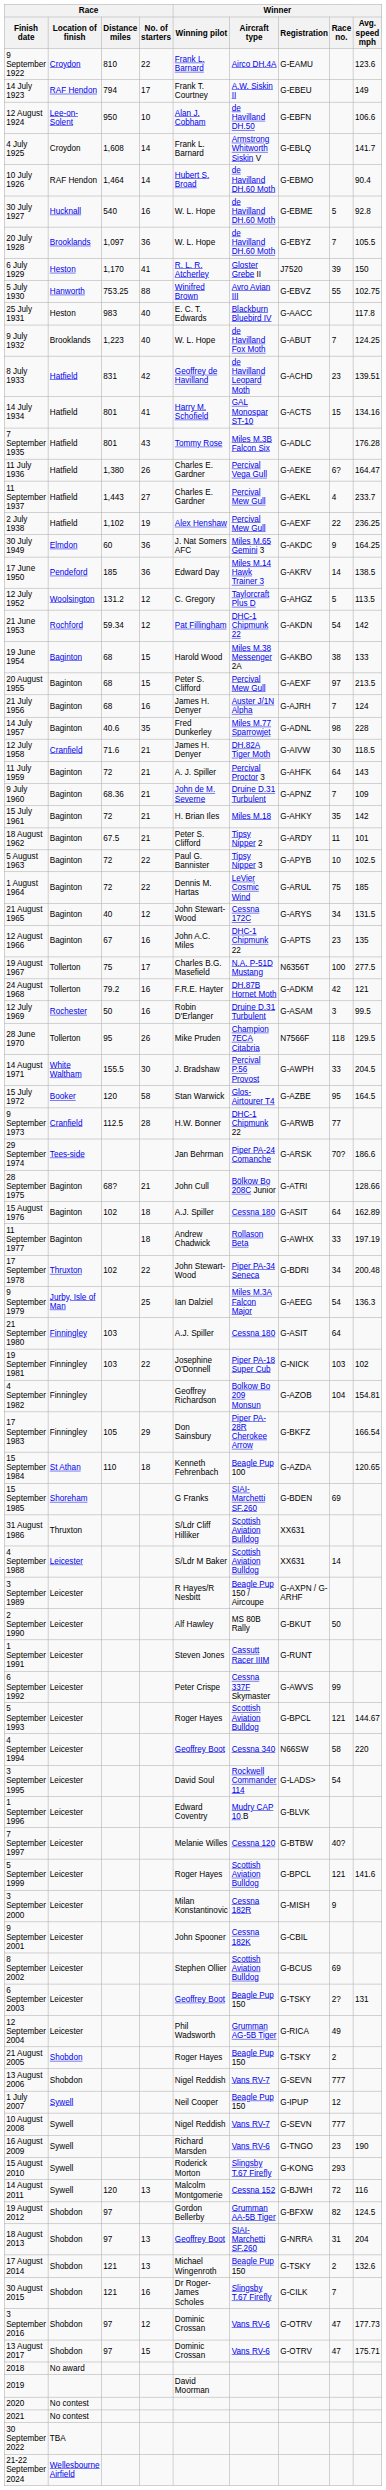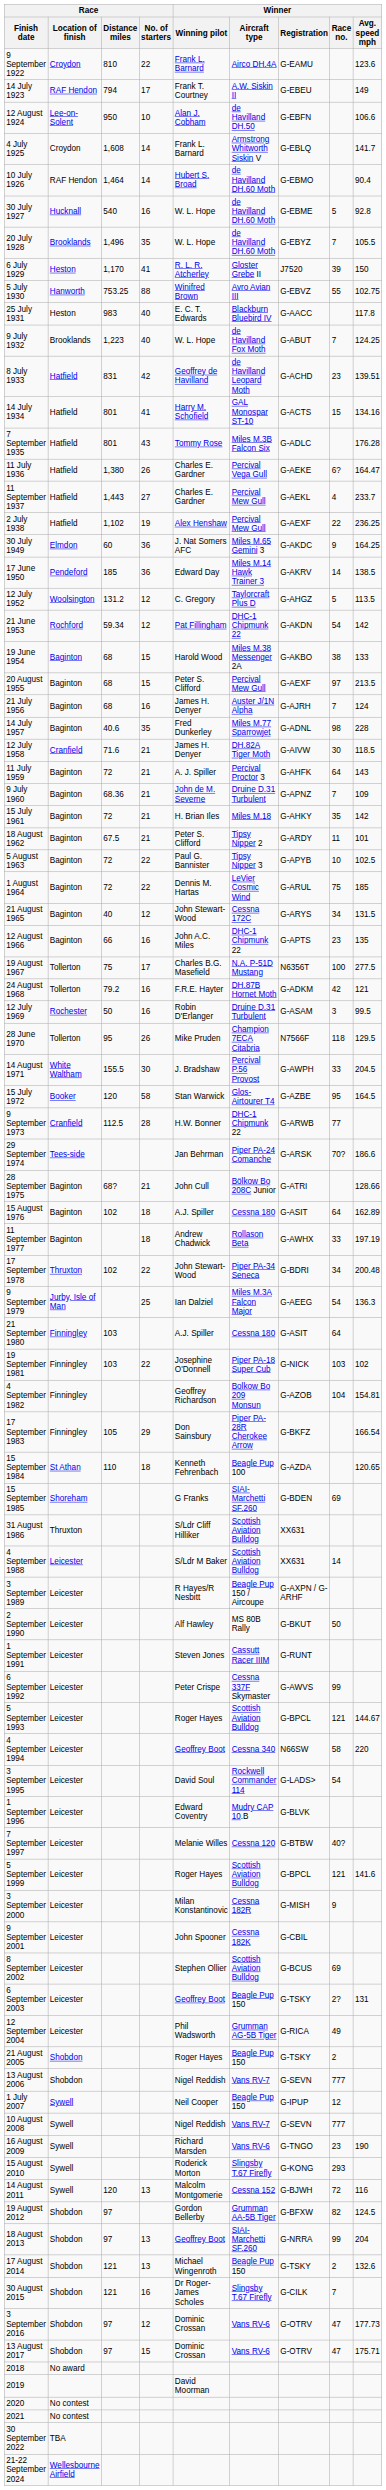(114, 243) 1,097 -> (114, 243) 1,496
(146, 243) 36 -> (146, 243) 35
(108, 941) 67 -> (108, 941) 66
(336, 2239) 31 -> (336, 2239) 99
